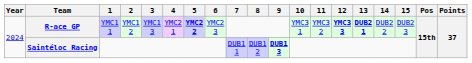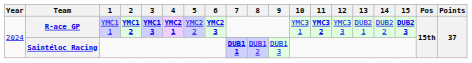(131, 27) normal -> (131, 27) bold
(152, 27) normal -> (152, 27) bold
(173, 27) normal -> (173, 27) bold
(194, 27) bold -> (194, 27) normal
(215, 27) normal -> (215, 27) bold
(321, 27) normal -> (321, 27) bold
(342, 27) bold -> (342, 27) normal
(363, 27) bold -> (363, 27) normal
(406, 27) normal -> (406, 27) bold
(237, 48) normal -> (237, 48) bold
(279, 48) bold -> (279, 48) normal
